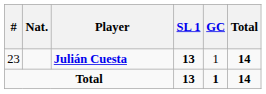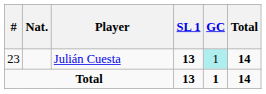(90, 59) bold -> (87, 59) normal
(216, 59) no background -> (216, 59) paleturquoise background
